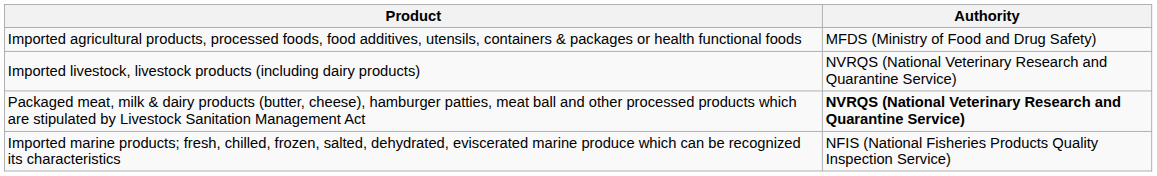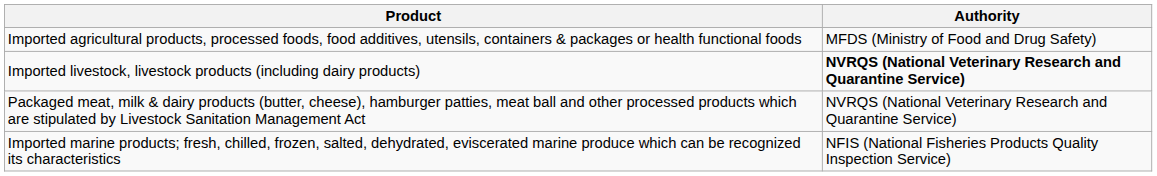(966, 71) normal -> (973, 71) bold
(973, 111) bold -> (966, 111) normal
